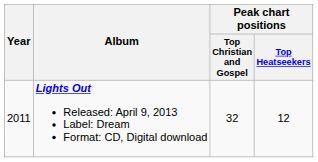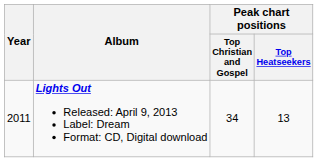(232, 118) 32 -> (232, 118) 34
(284, 118) 12 -> (284, 118) 13
